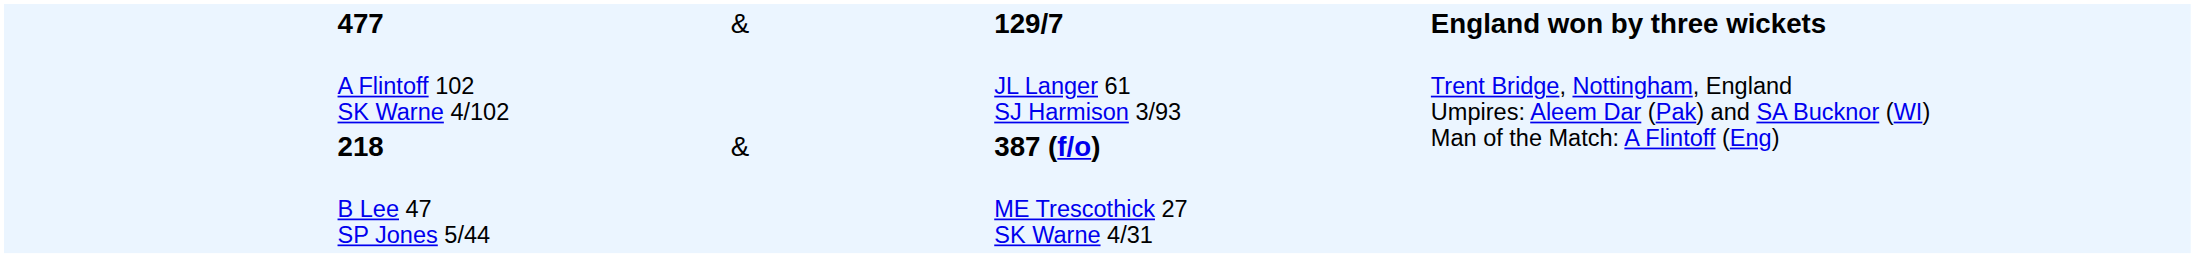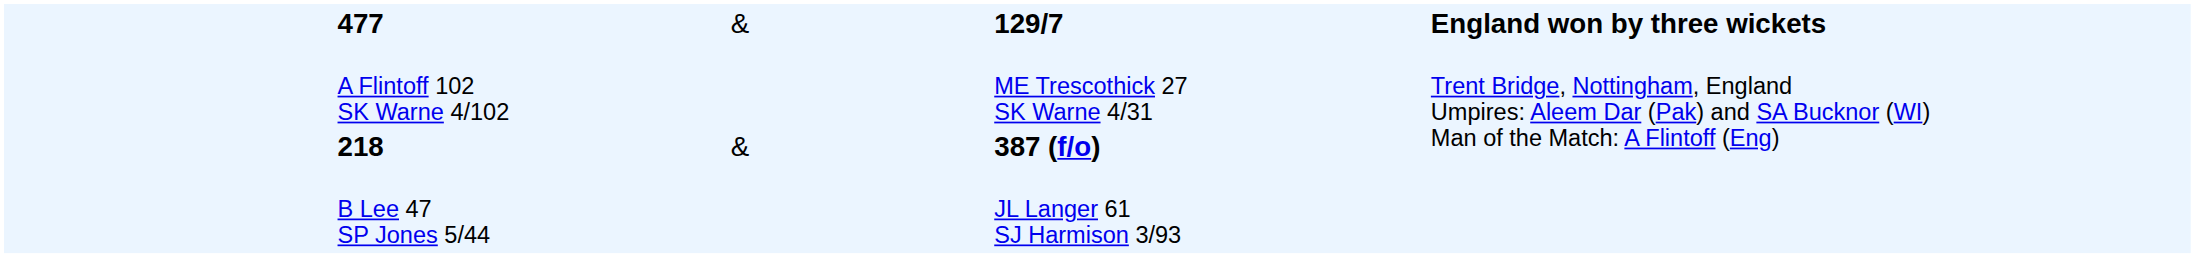(1088, 99) JL Langer 61 SJ Harmison 3/93 -> (1091, 99) ME Trescothick 27 SK Warne 4/31
(1091, 222) ME Trescothick 27 SK Warne 4/31 -> (1088, 222) JL Langer 61 SJ Harmison 3/93
